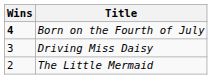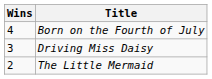(10, 30) bold -> (10, 30) normal
